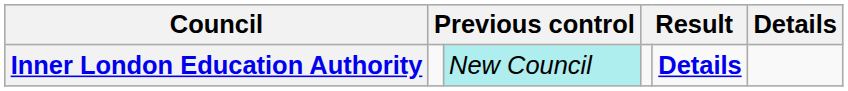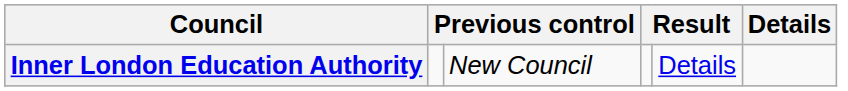(520, 65) paleturquoise background -> (520, 65) no background
(700, 65) bold -> (697, 65) normal
